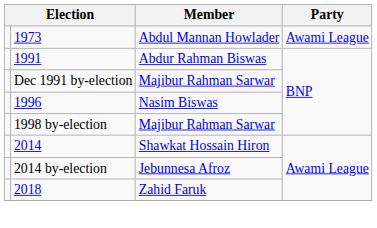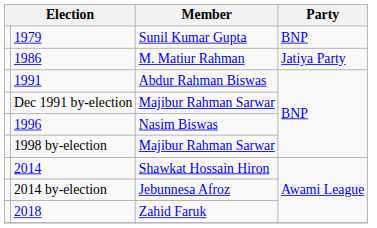- row: (28, 37)
+ row: (28, 37)
+ row: (28, 59)
